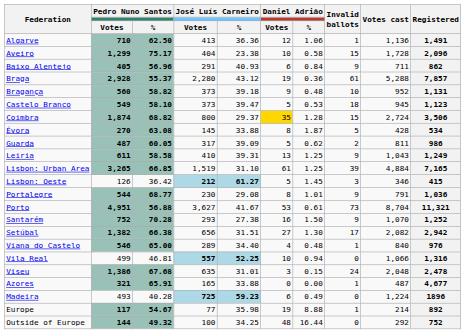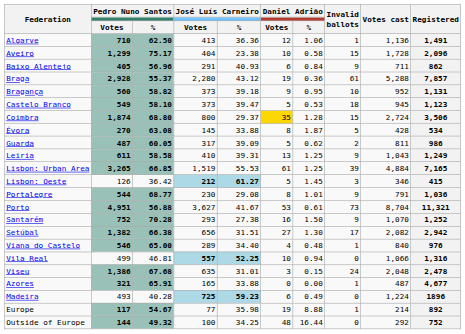(314, 91) 0.48 -> (314, 91) 0.95
(160, 117) 68.82 -> (160, 117) 68.80
(247, 168) 31.10 -> (247, 168) 55.53
